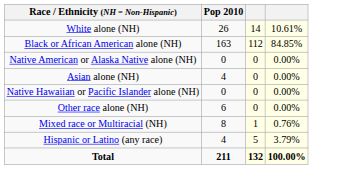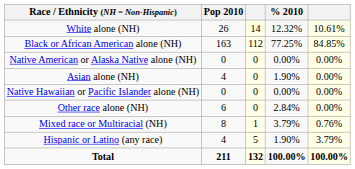+ column: (287, 12)
